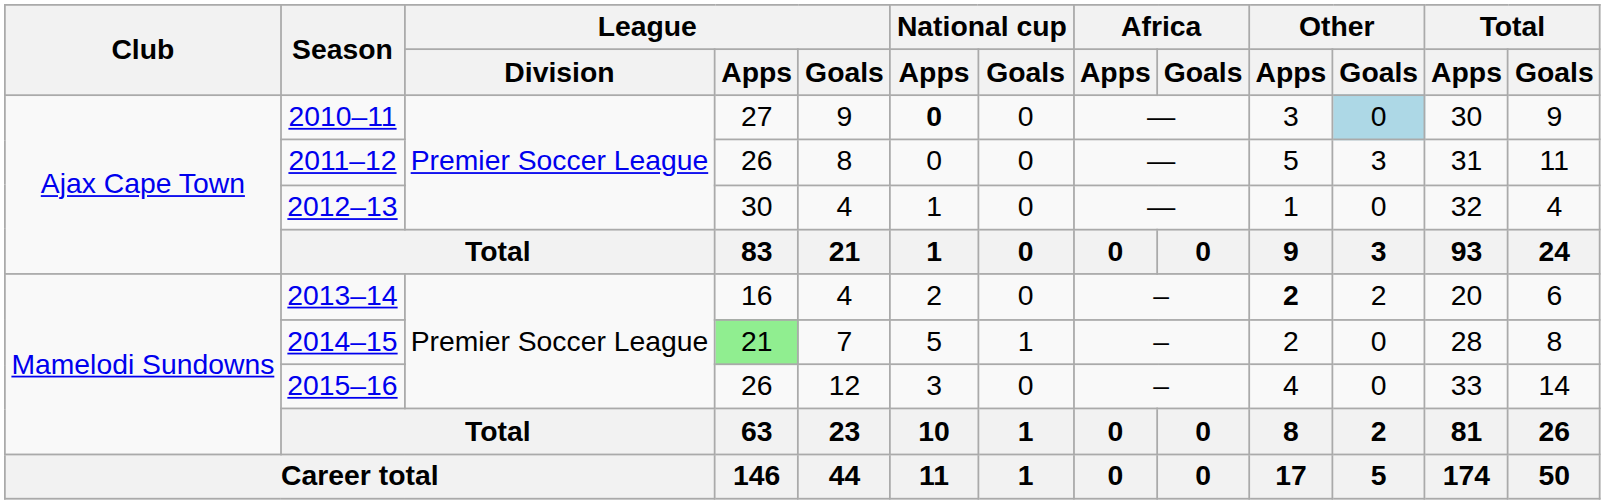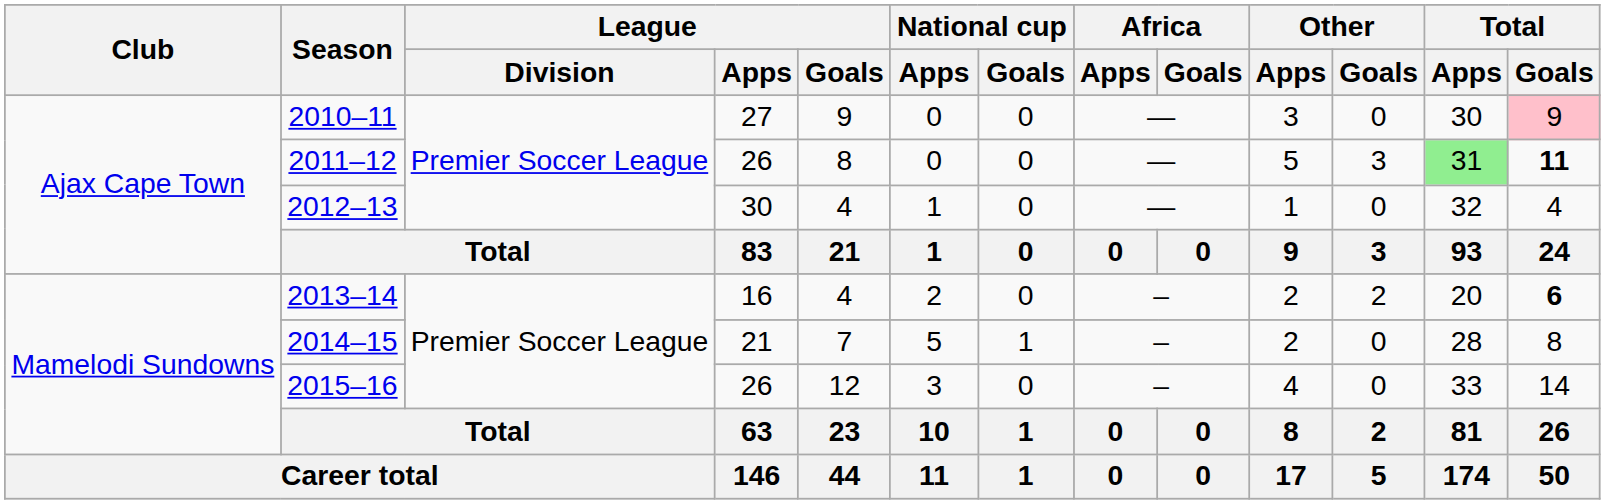(934, 116) bold -> (934, 116) normal
(1379, 116) lightblue background -> (1379, 116) no background
(1554, 116) no background -> (1554, 116) pink background
(1467, 161) no background -> (1467, 161) lightgreen background
(1554, 161) normal -> (1554, 161) bold
(1291, 296) bold -> (1291, 296) normal
(1554, 296) normal -> (1554, 296) bold
(757, 341) lightgreen background -> (757, 341) no background
